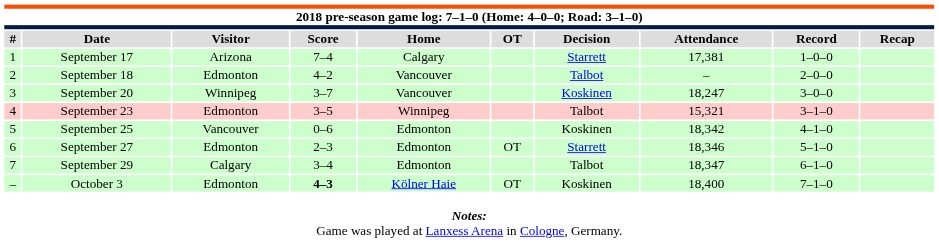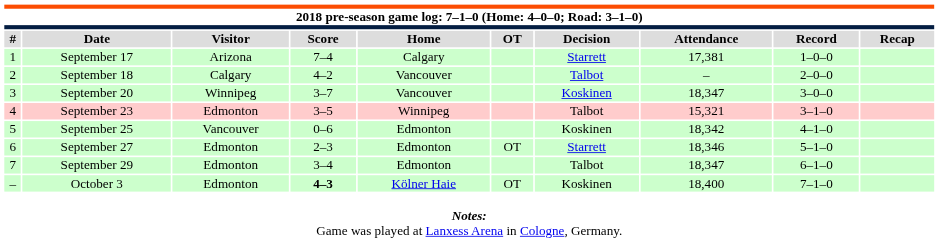(231, 75) Edmonton -> (231, 75) Calgary
(706, 93) 18,247 -> (706, 93) 18,347
(231, 165) Calgary -> (231, 165) Edmonton
